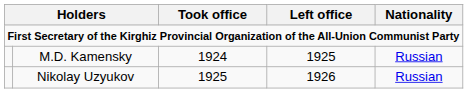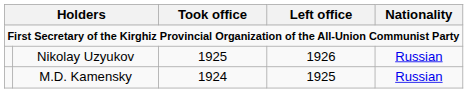rows swapped: (86, 56) <-> (86, 77)
